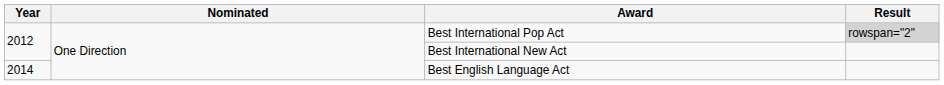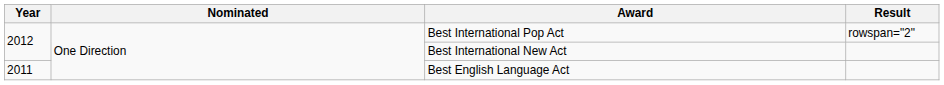(882, 32) lightgrey background -> (882, 32) no background
(20, 70) 2014 -> (20, 70) 2011
